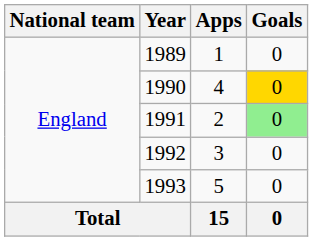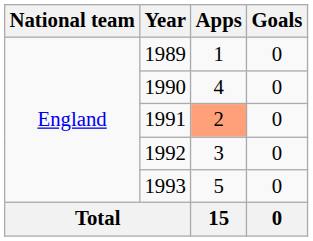(277, 86) gold background -> (277, 86) no background
(219, 119) no background -> (219, 119) lightsalmon background
(277, 119) lightgreen background -> (277, 119) no background
